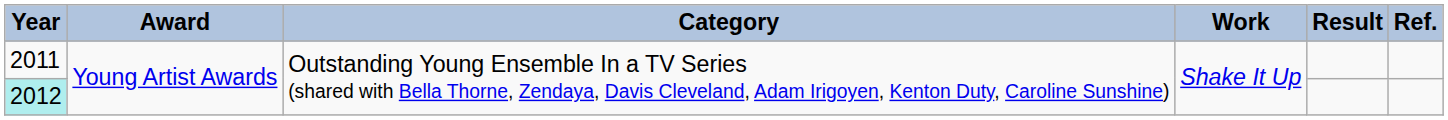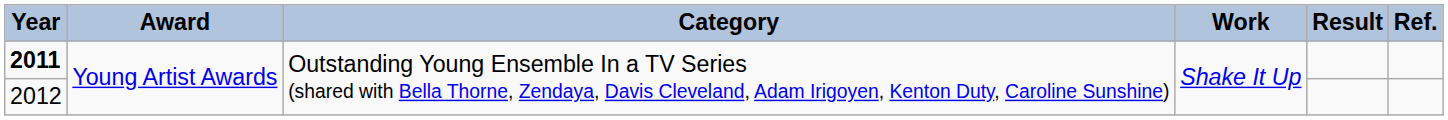(35, 59) normal -> (35, 59) bold
(36, 96) paleturquoise background -> (36, 96) no background
